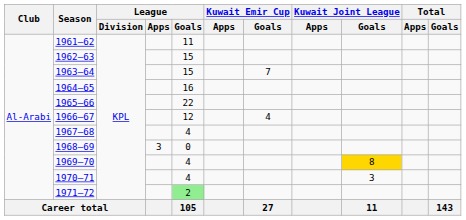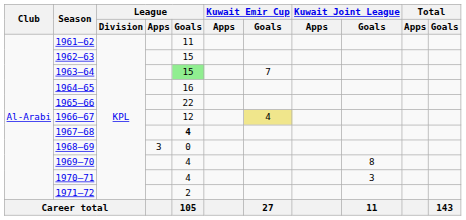(188, 72) no background -> (188, 72) lightgreen background
(268, 117) no background -> (268, 117) khaki background
(188, 132) normal -> (188, 132) bold
(372, 162) gold background -> (372, 162) no background
(188, 192) lightgreen background -> (188, 192) no background
